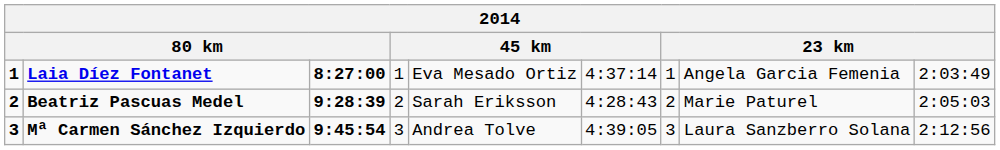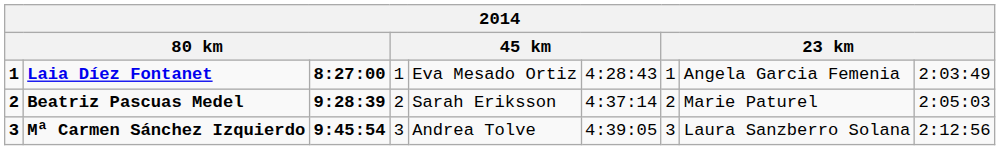(621, 75) 4:37:14 -> (621, 75) 4:28:43
(621, 103) 4:28:43 -> (621, 103) 4:37:14
